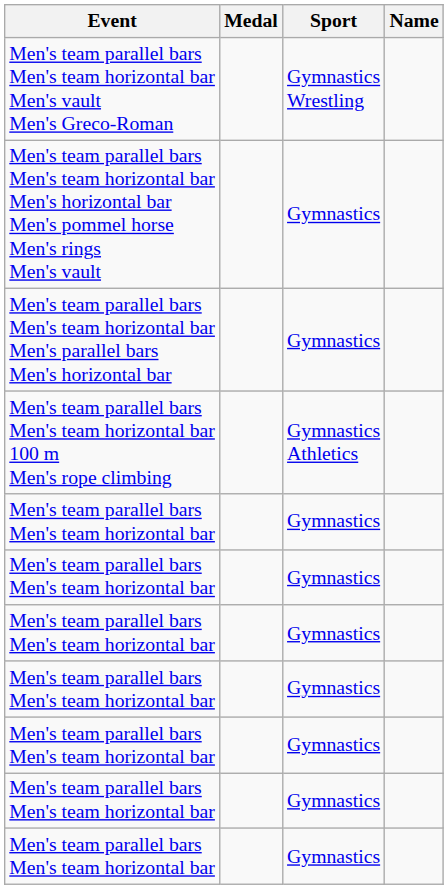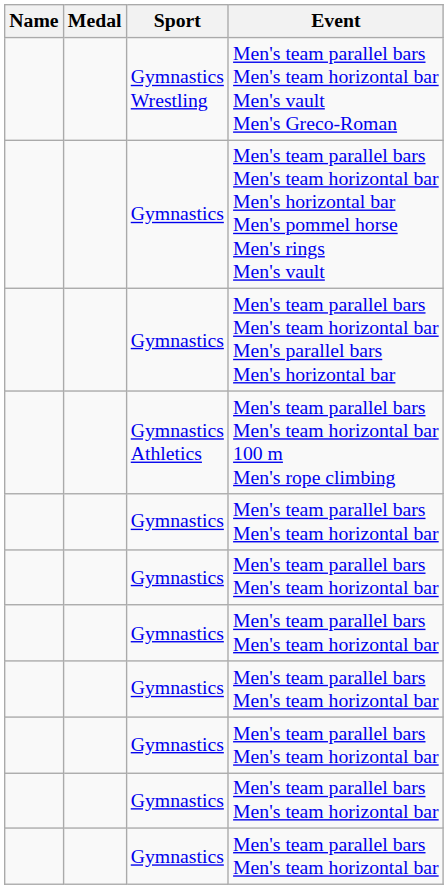columns swapped: (414, 21) <-> (112, 21)
